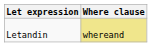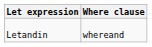(103, 35) khaki background -> (103, 35) no background
